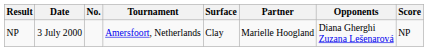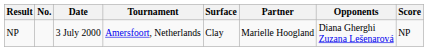columns swapped: (94, 11) <-> (60, 11)
